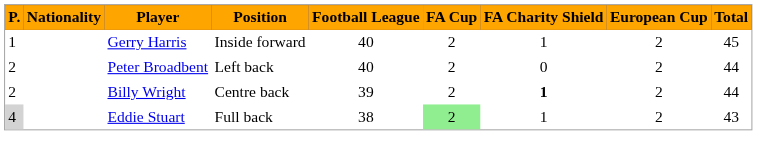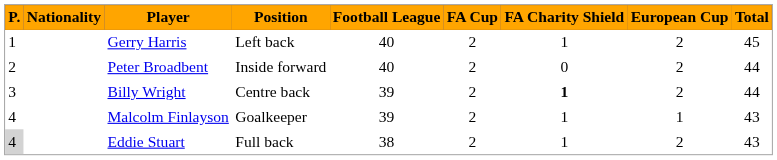(260, 42) Inside forward -> (265, 42) Left back
(244, 67) Left back -> (281, 67) Inside forward
(12, 91) 2 -> (12, 91) 3
+ row: (168, 116)
(452, 116) lightgreen background -> (472, 141) no background
